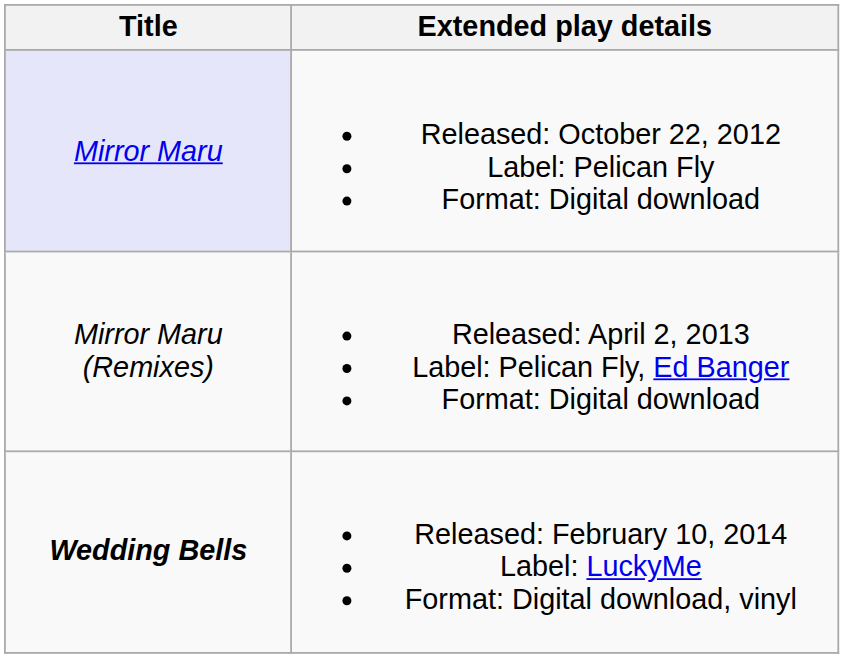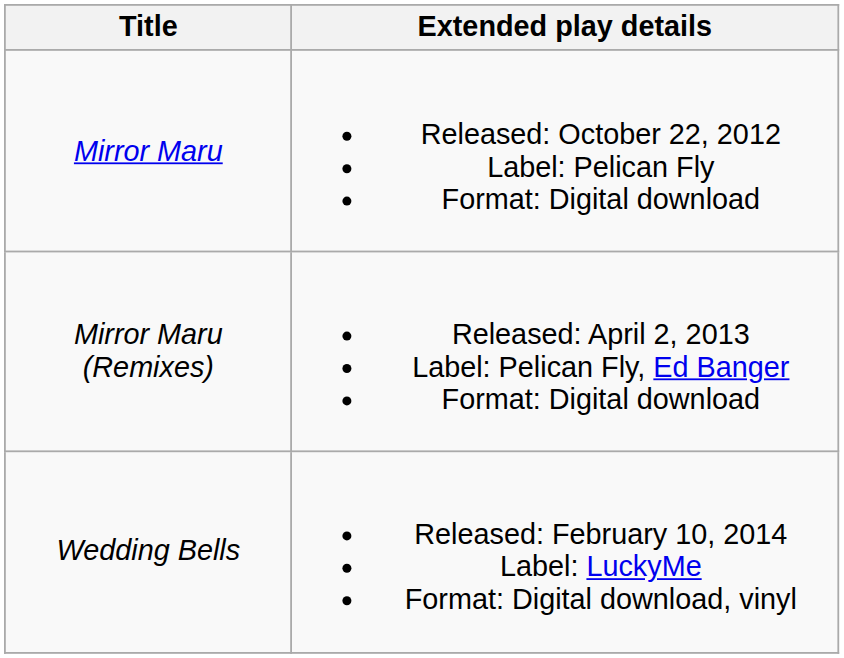(148, 150) lavender background -> (148, 150) no background
(148, 551) bold -> (148, 551) normal
